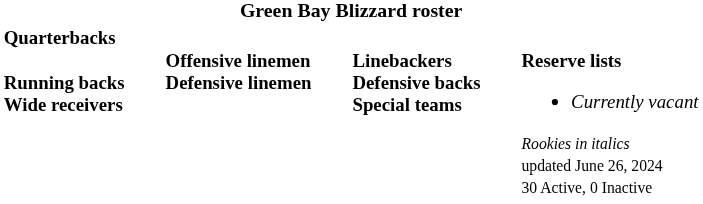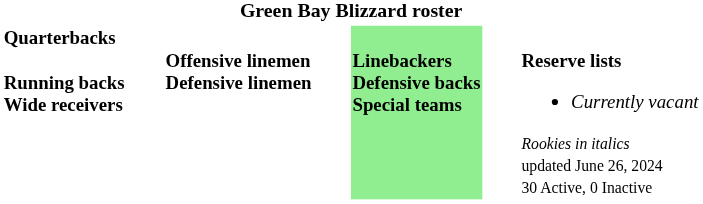(416, 82) no background -> (416, 82) lightgreen background
